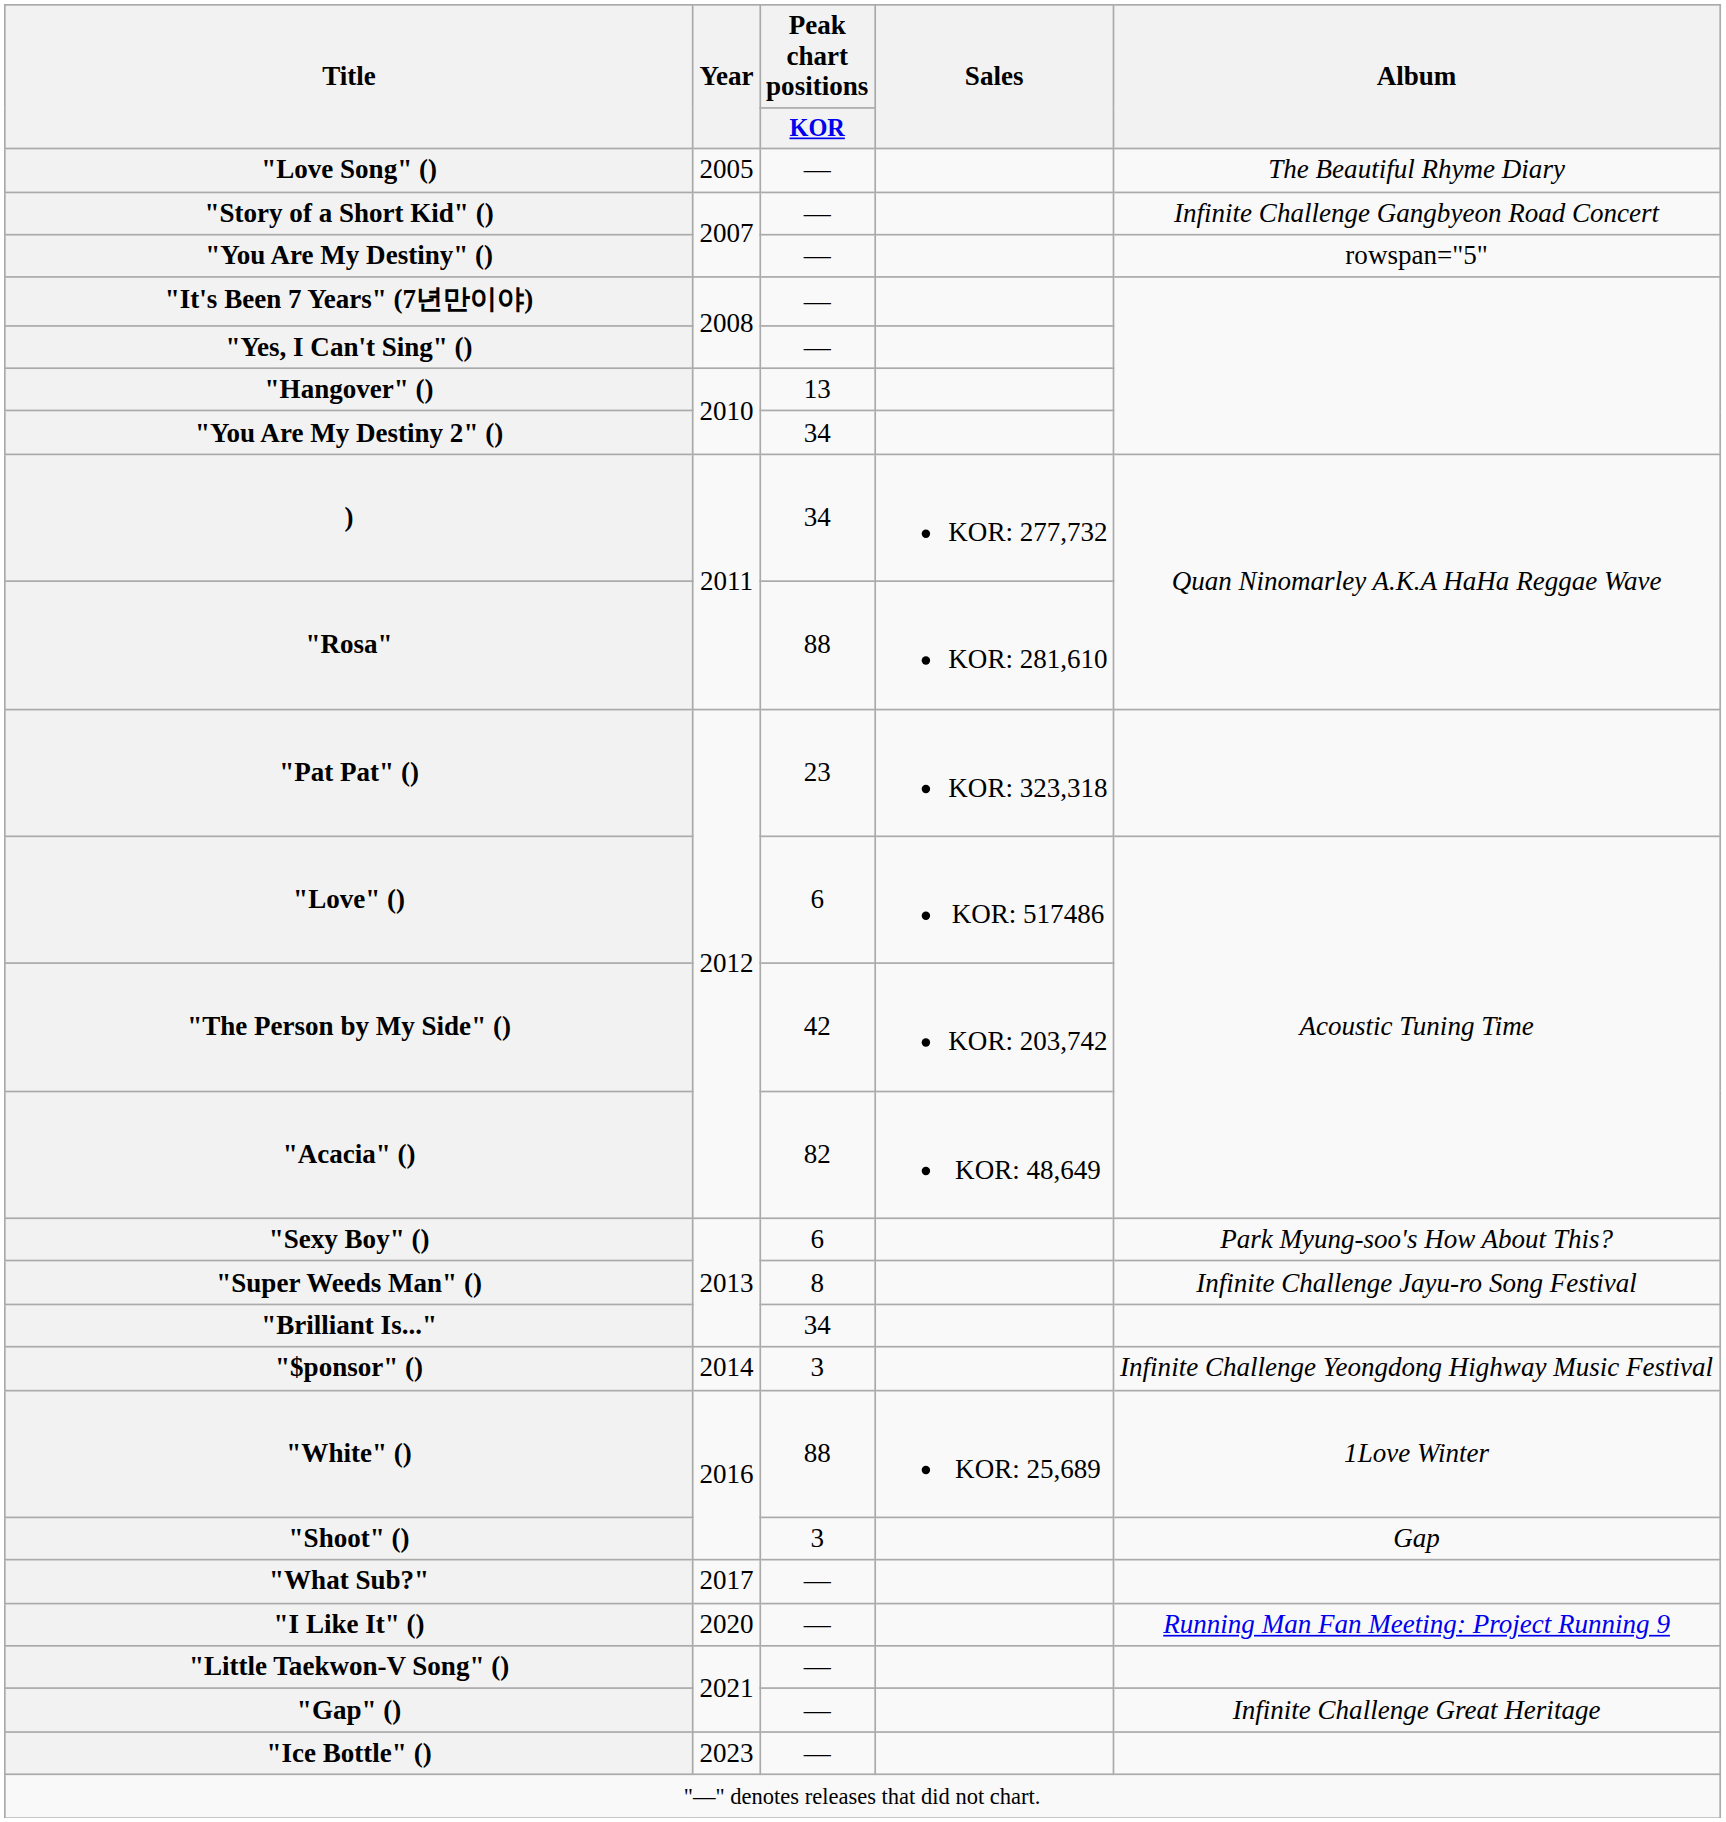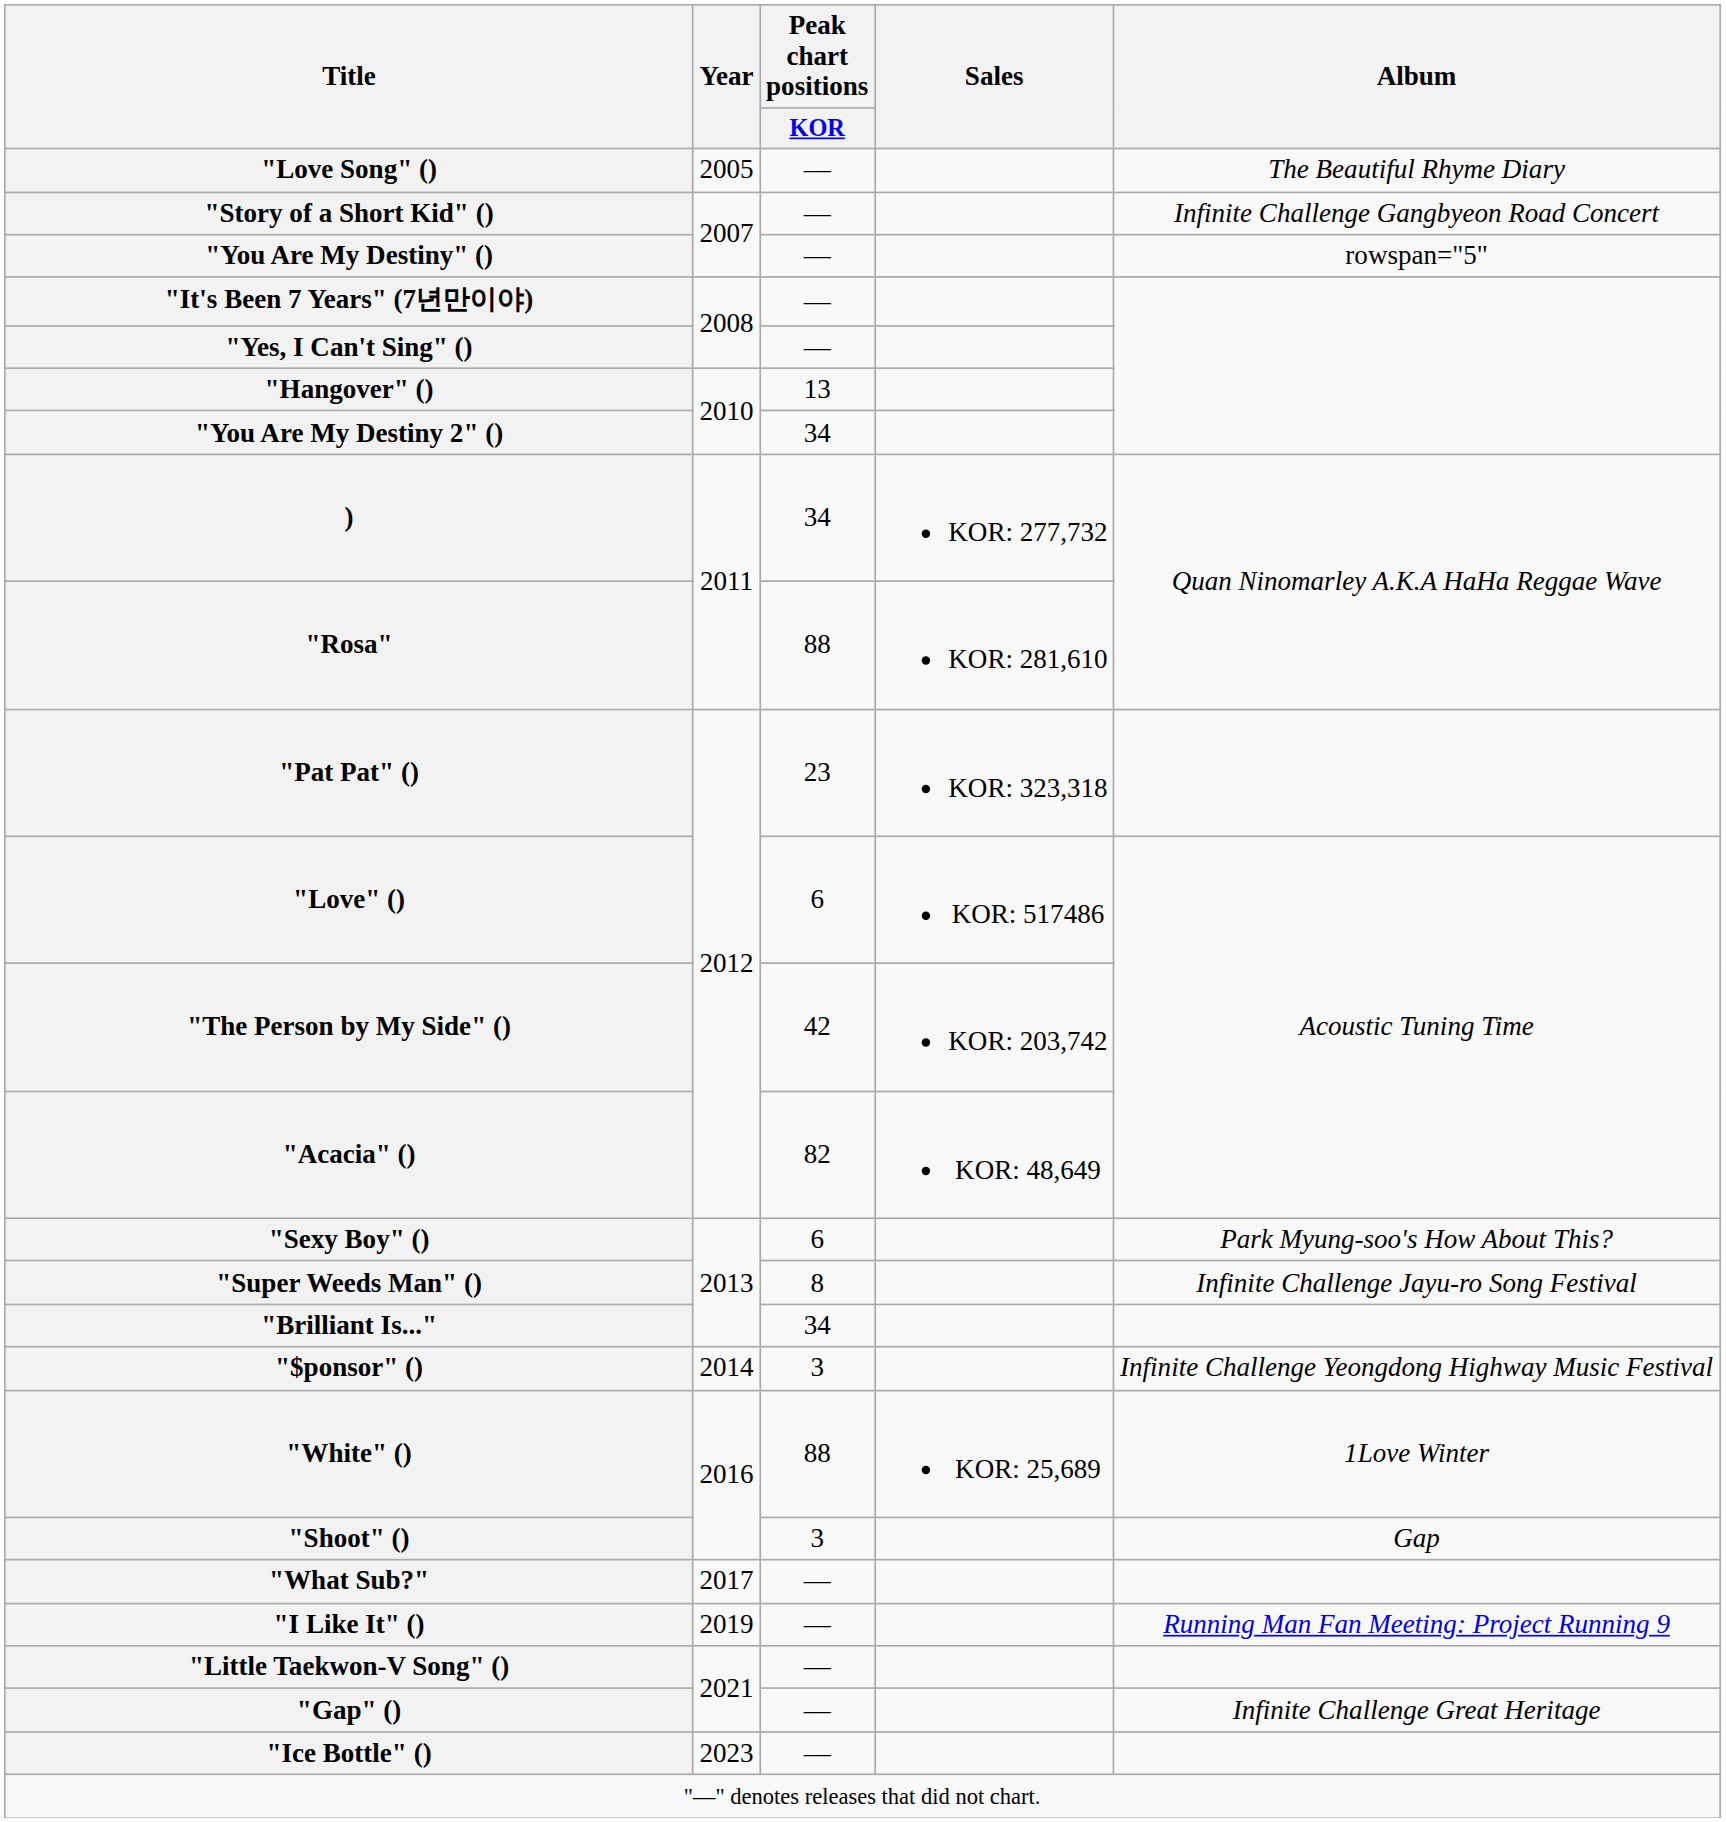(727, 1624) 2020 -> (727, 1624) 2019
